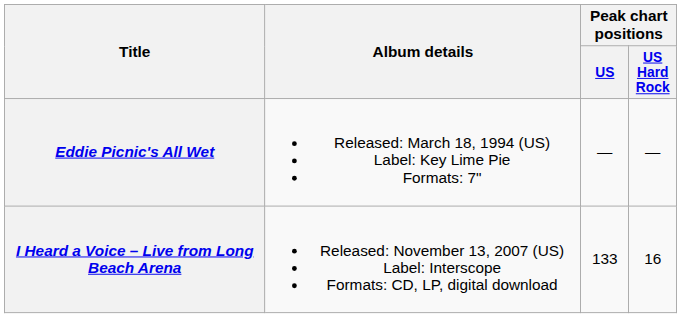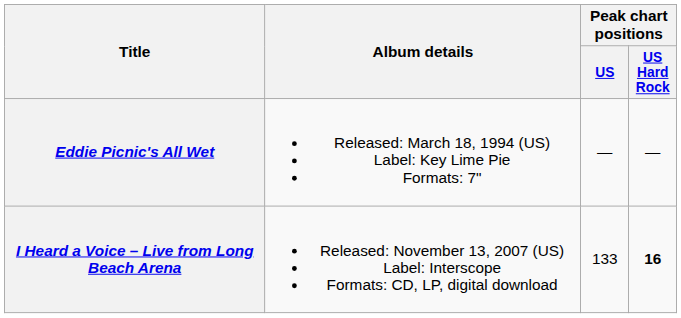(653, 259) normal -> (653, 259) bold
